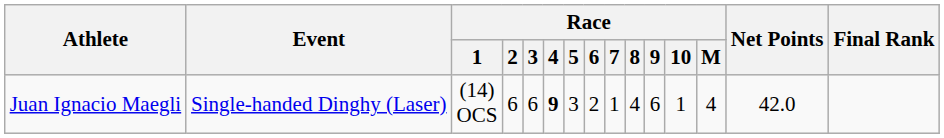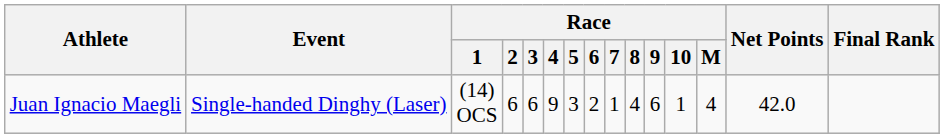(553, 103) bold -> (553, 103) normal
